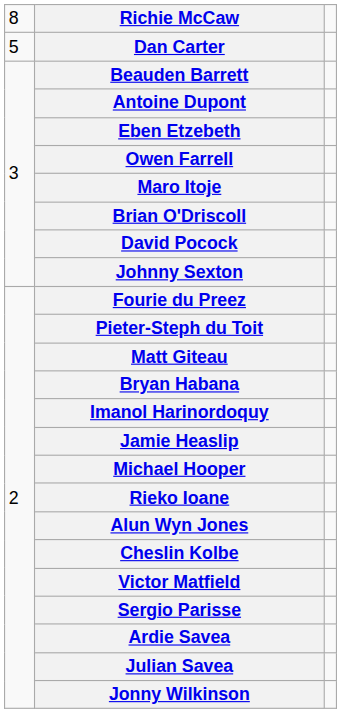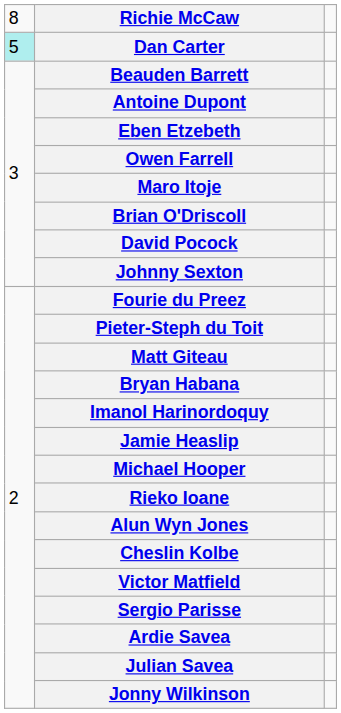(14, 46) no background -> (14, 46) paleturquoise background
